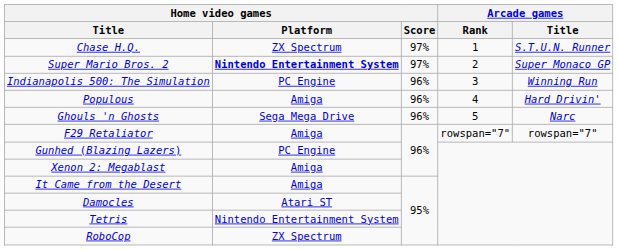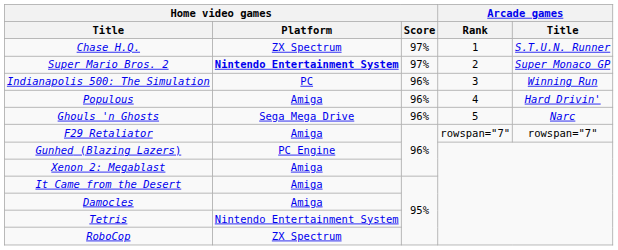(307, 82) PC Engine -> (307, 82) PC
(307, 202) Atari ST -> (307, 202) Amiga
